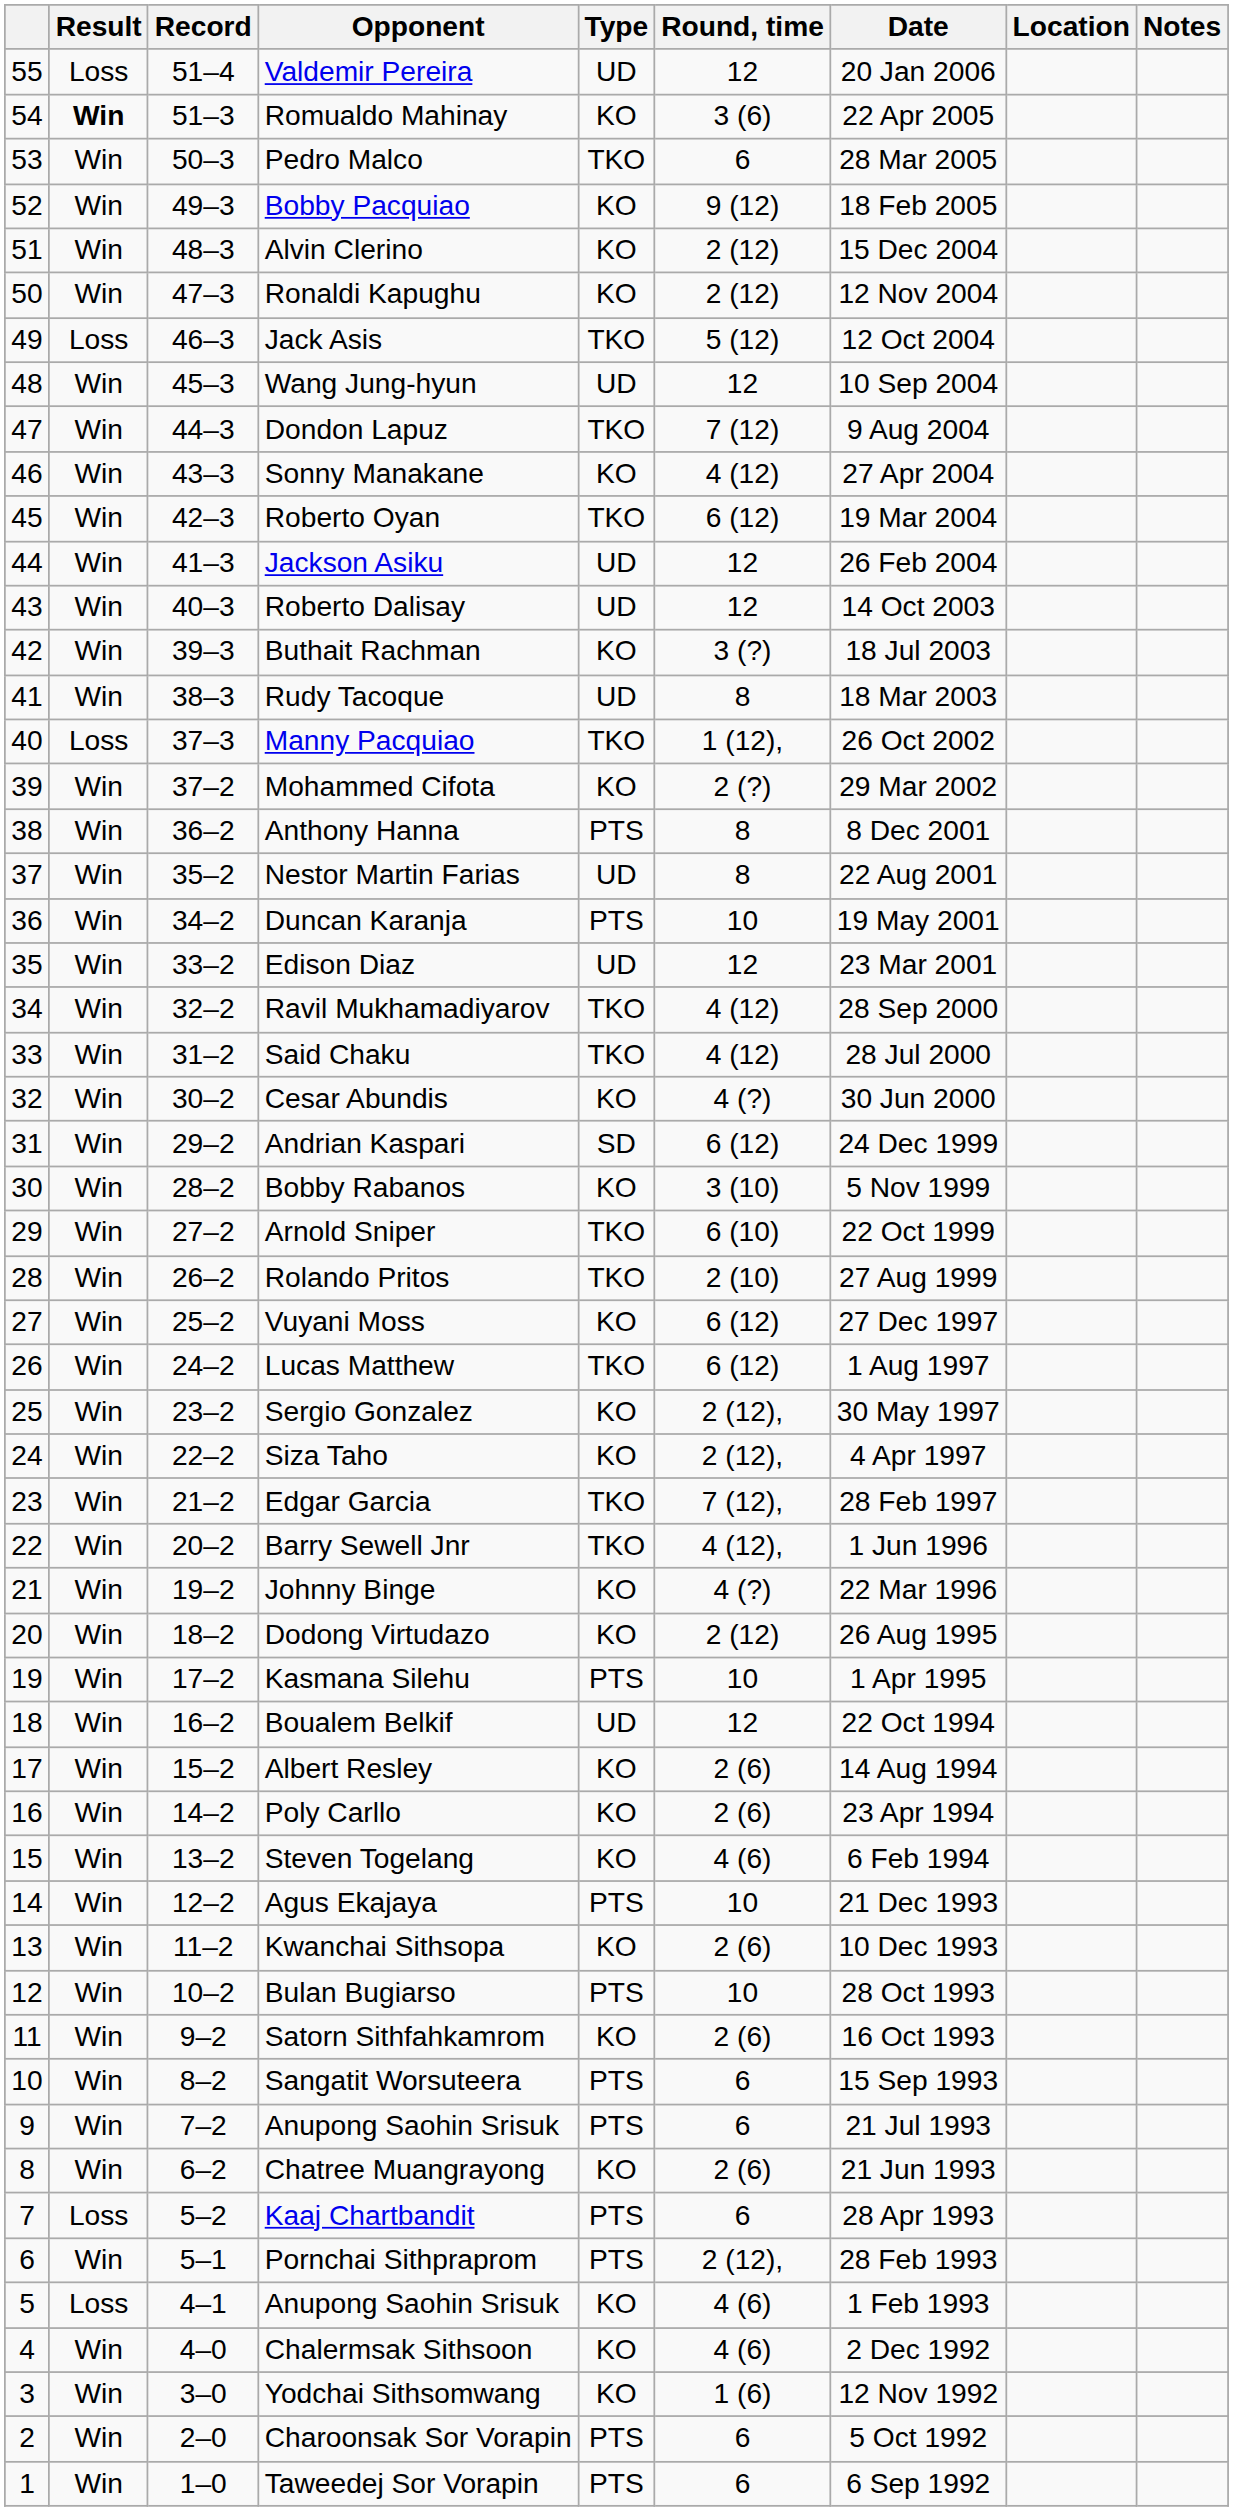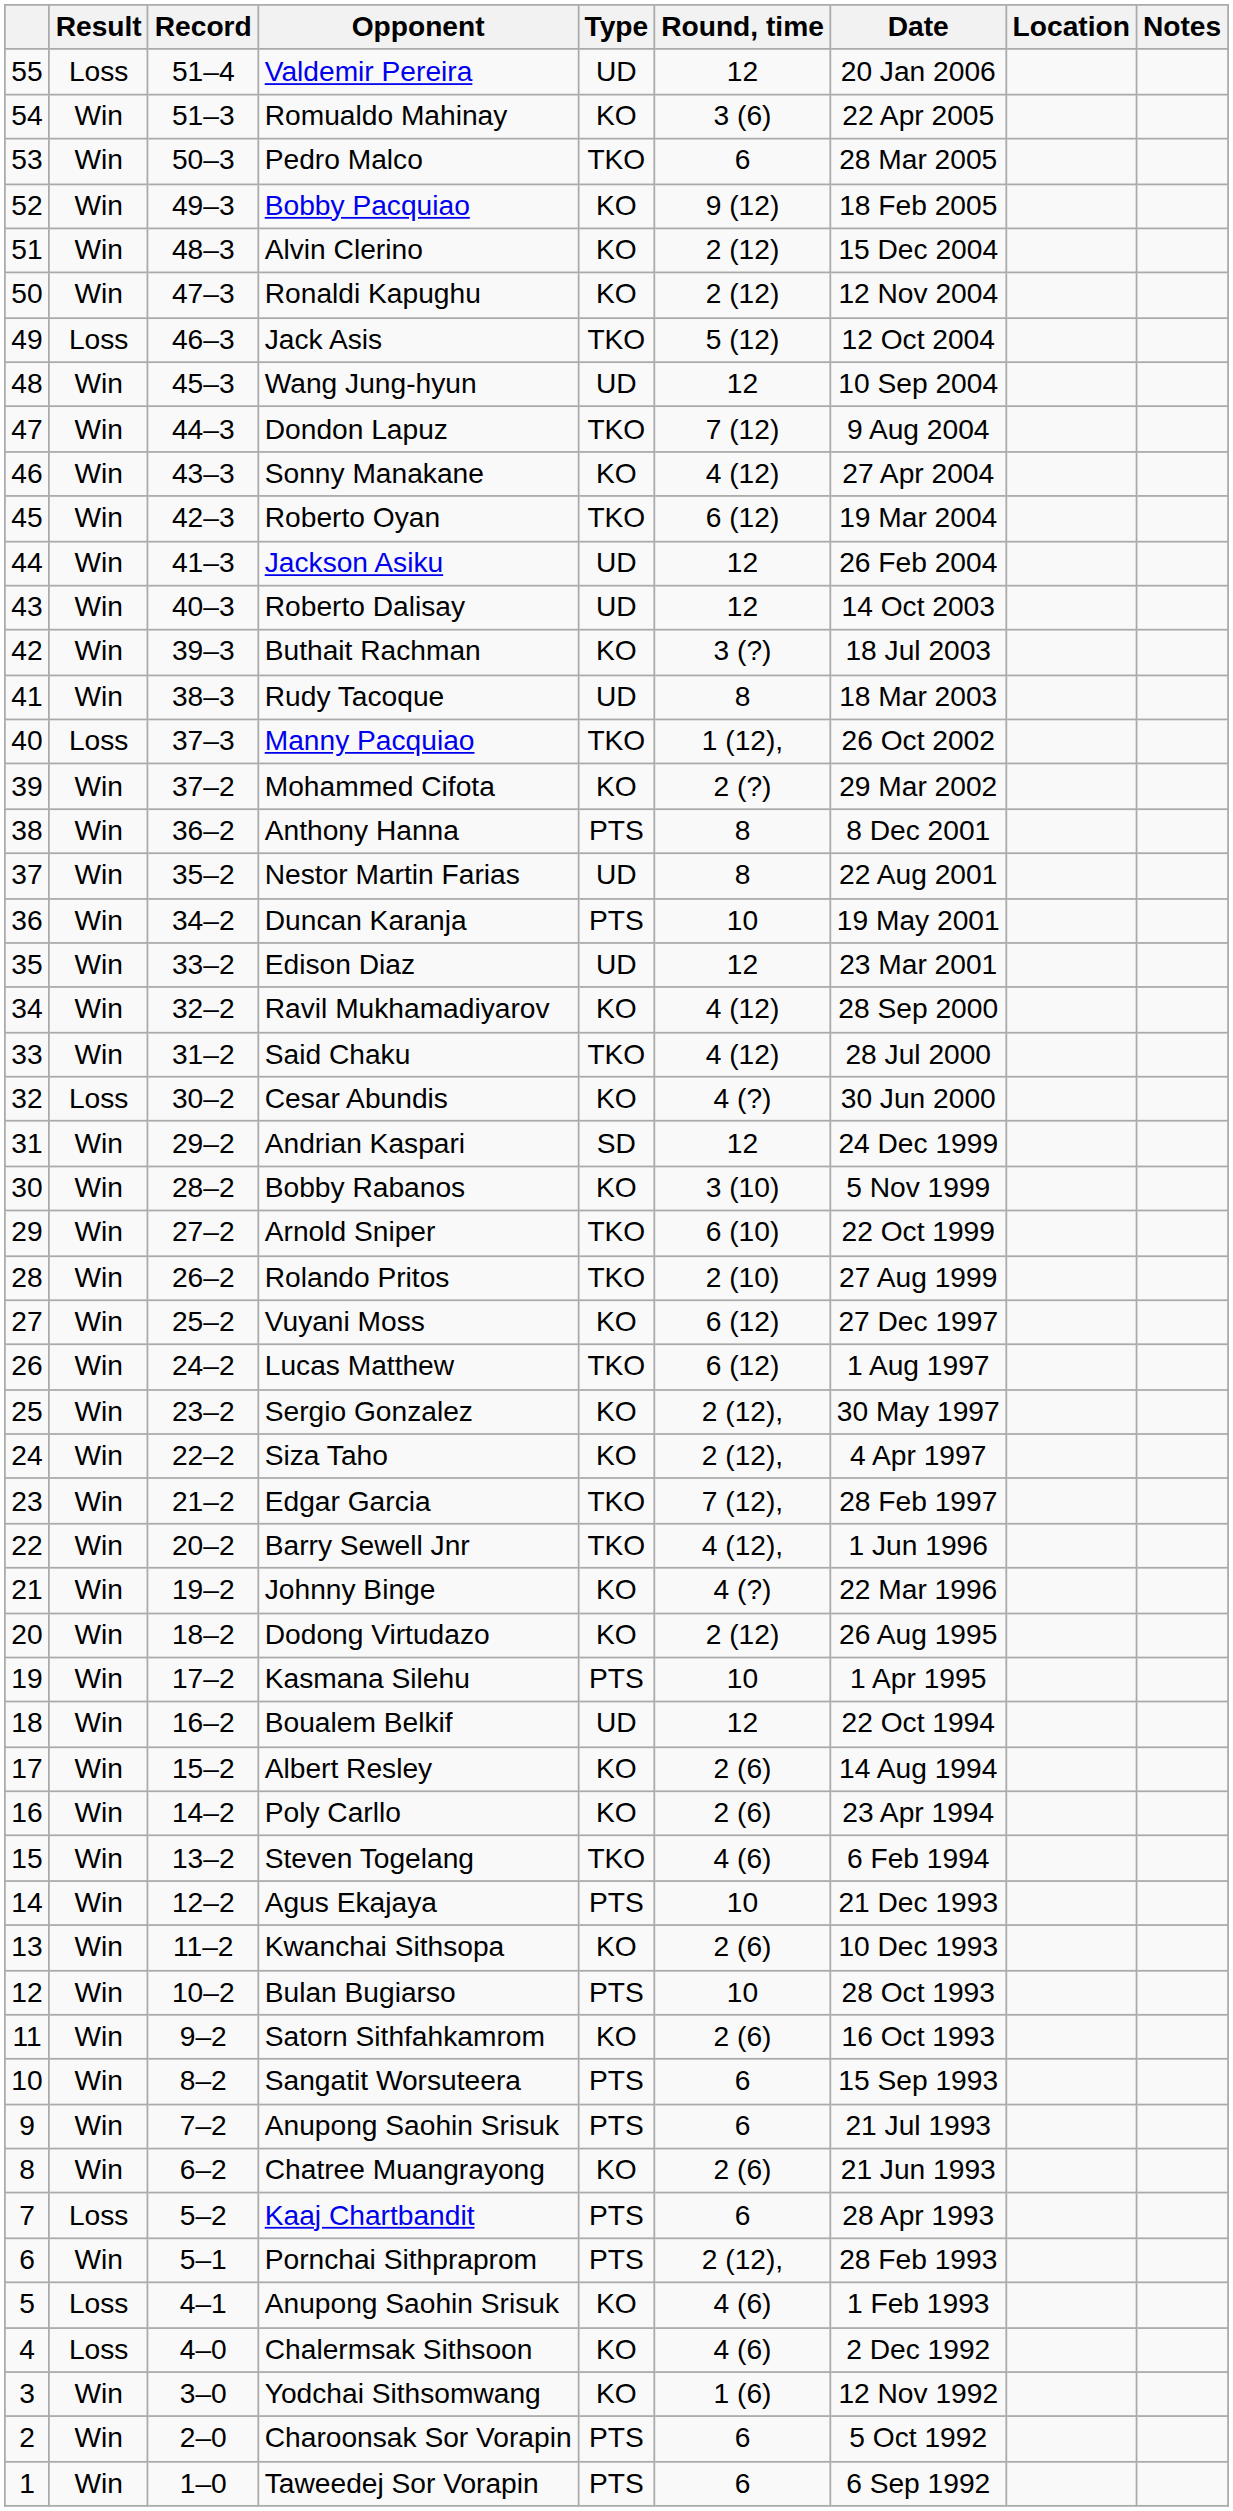(99, 116) bold -> (99, 116) normal
(616, 1009) TKO -> (616, 1009) KO
(99, 1098) Win -> (99, 1098) Loss
(742, 1143) 6 (12) -> (742, 1143) 12
(616, 1857) KO -> (616, 1857) TKO
(99, 2349) Win -> (99, 2349) Loss
